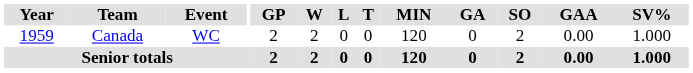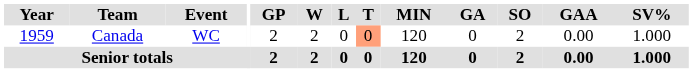(368, 36) no background -> (368, 36) lightsalmon background
